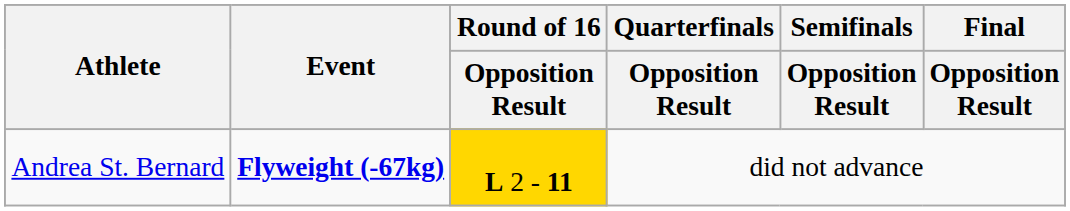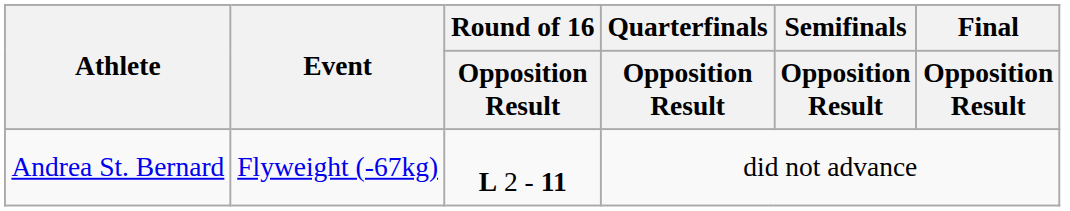(341, 167) bold -> (338, 167) normal
(529, 183) gold background -> (523, 183) no background
